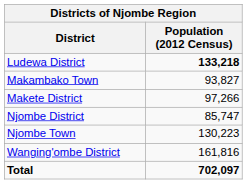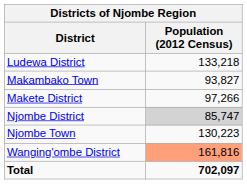(219, 62) bold -> (219, 62) normal
(222, 116) no background -> (222, 116) lightgrey background
(219, 152) no background -> (219, 152) lightsalmon background
